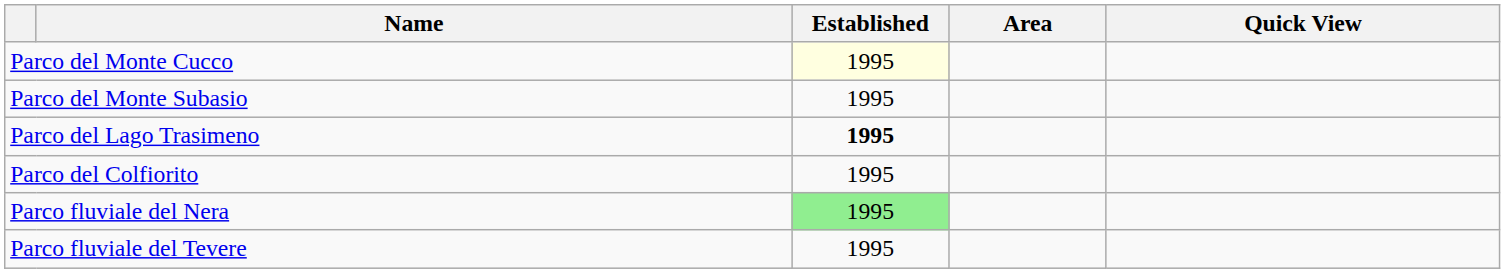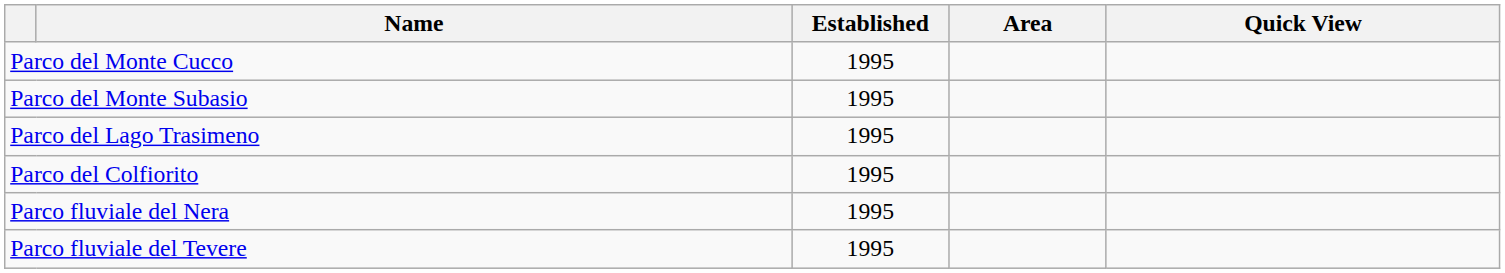(870, 60) lightyellow background -> (870, 60) no background
(870, 135) bold -> (870, 135) normal
(870, 211) lightgreen background -> (870, 211) no background
